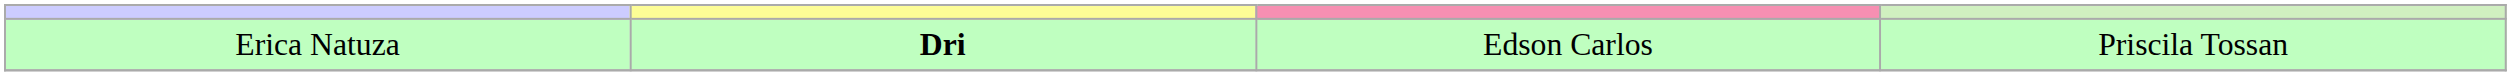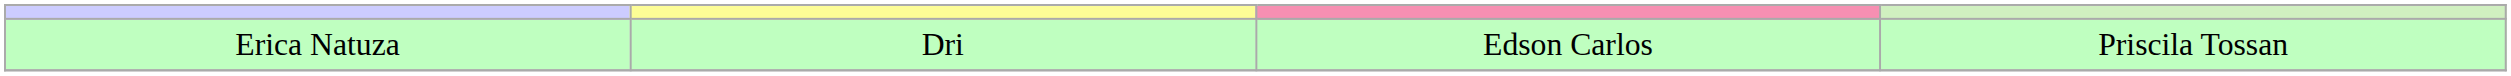(943, 44) bold -> (943, 44) normal
